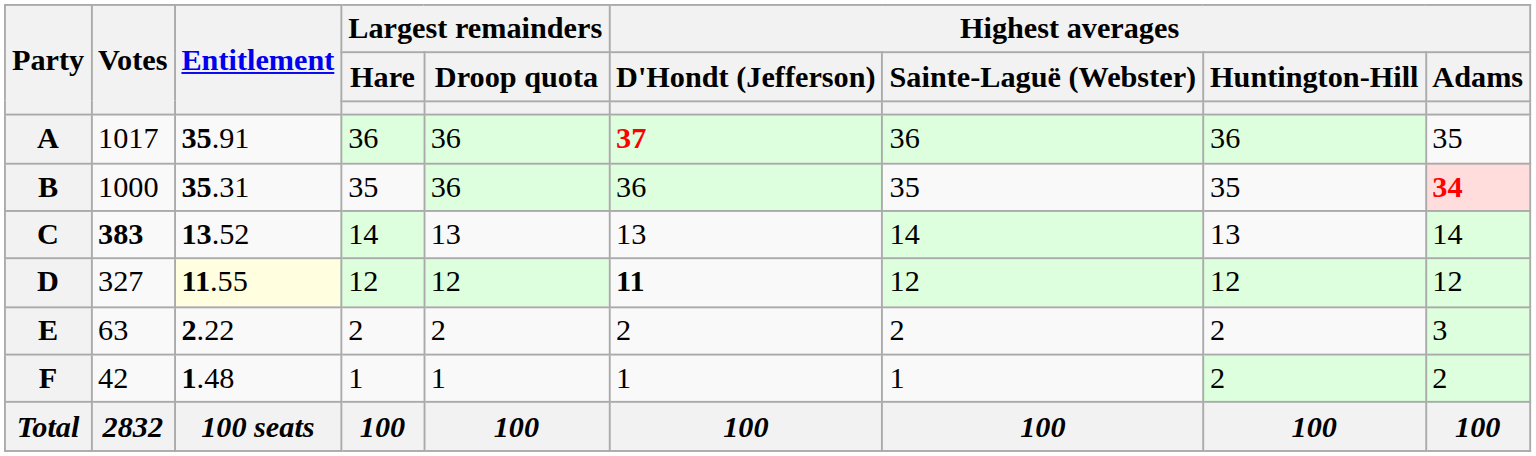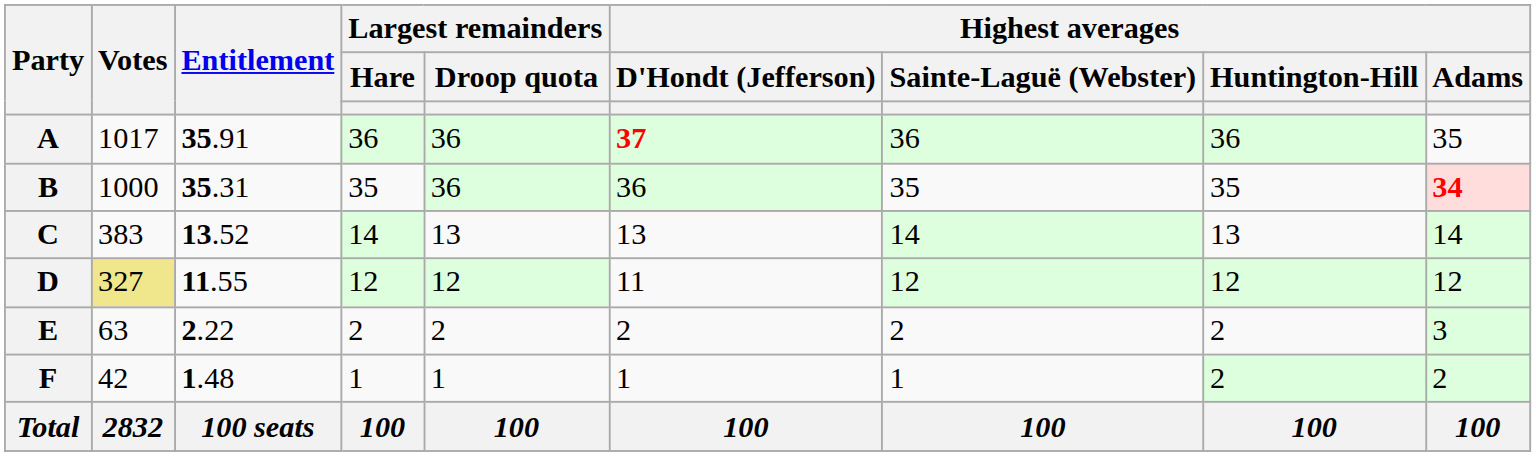(121, 234) bold -> (121, 234) normal
(121, 282) no background -> (121, 282) khaki background
(215, 282) lightyellow background -> (215, 282) no background
(630, 282) bold -> (631, 282) normal
